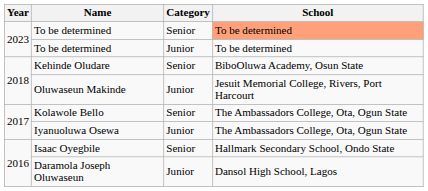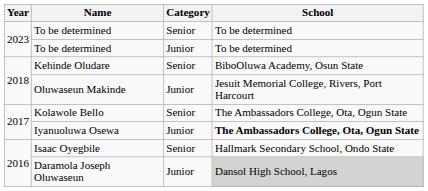(253, 30) lightsalmon background -> (253, 30) no background
(311, 130) normal -> (317, 130) bold
(276, 171) no background -> (276, 171) lightgrey background
